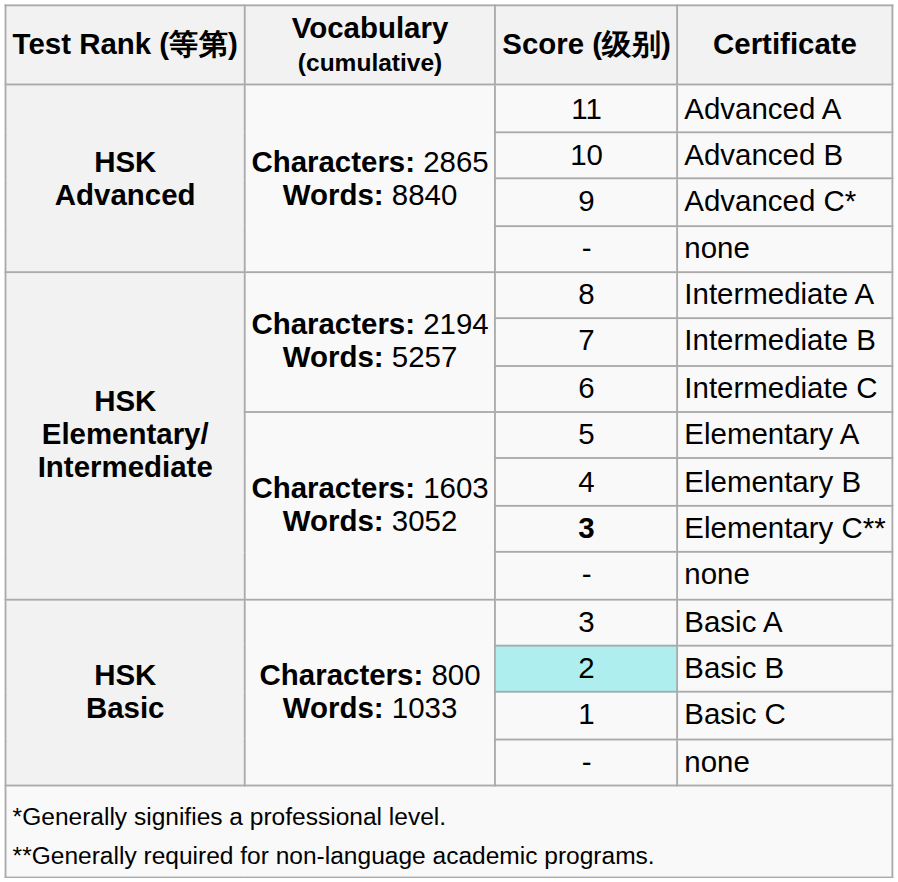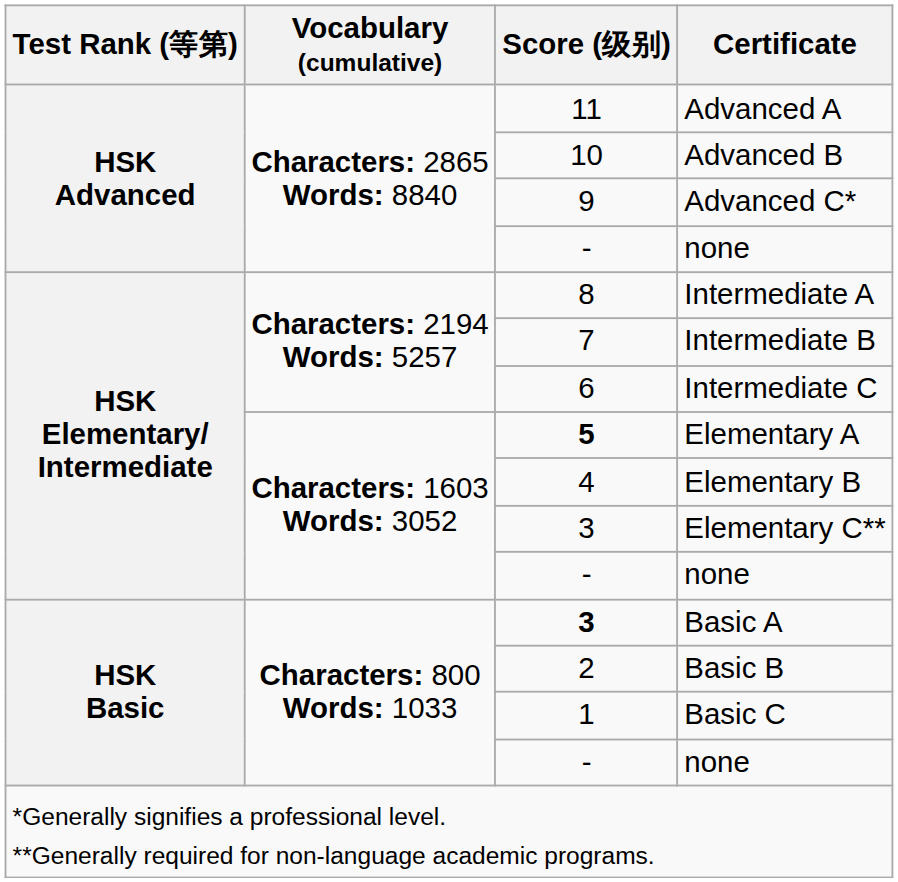(587, 434) normal -> (587, 434) bold
(587, 528) bold -> (587, 528) normal
(587, 621) normal -> (587, 621) bold
(587, 668) paleturquoise background -> (587, 668) no background
